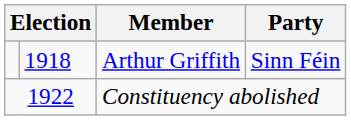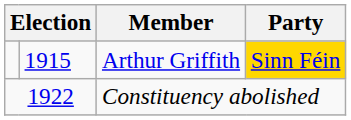(48, 59) 1918 -> (48, 59) 1915
(296, 59) no background -> (296, 59) gold background
